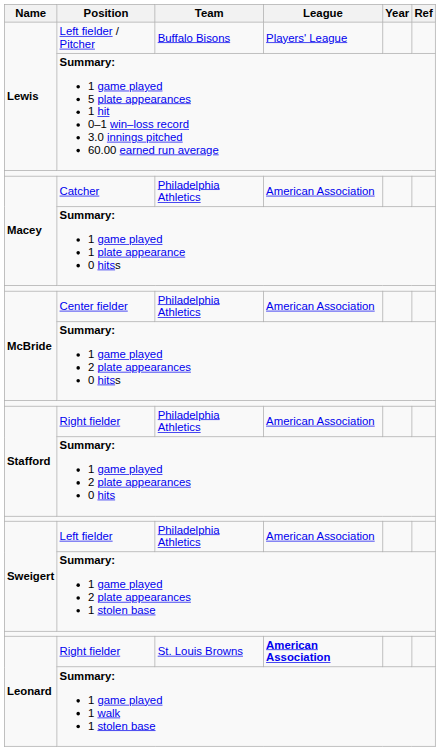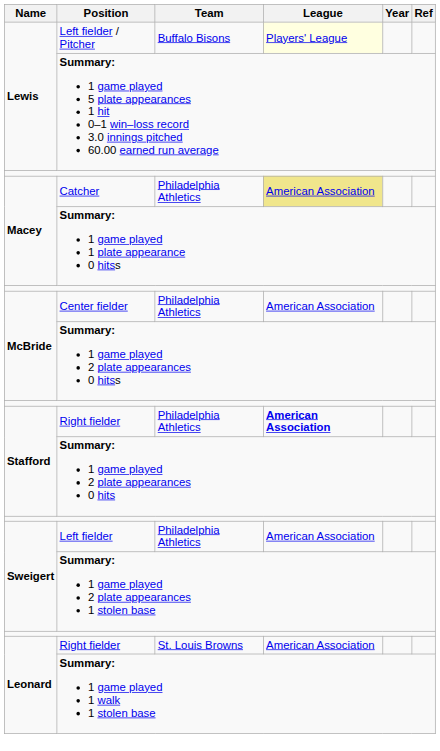(307, 37) no background -> (307, 37) lightyellow background
(320, 191) no background -> (320, 191) khaki background
(320, 421) normal -> (298, 421) bold
(298, 651) bold -> (320, 645) normal
